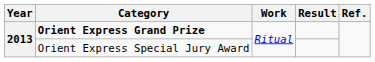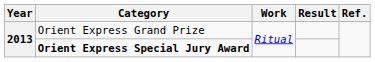(121, 30) bold -> (121, 30) normal
(144, 48) normal -> (144, 48) bold
